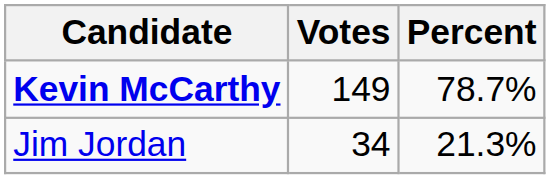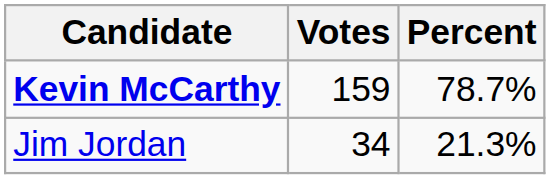(361, 88) 149 -> (361, 88) 159
